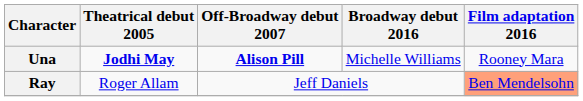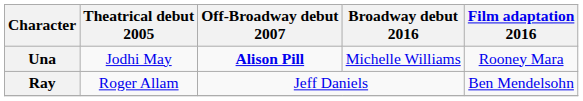(139, 58) bold -> (139, 58) normal
(521, 83) lightsalmon background -> (521, 83) no background
